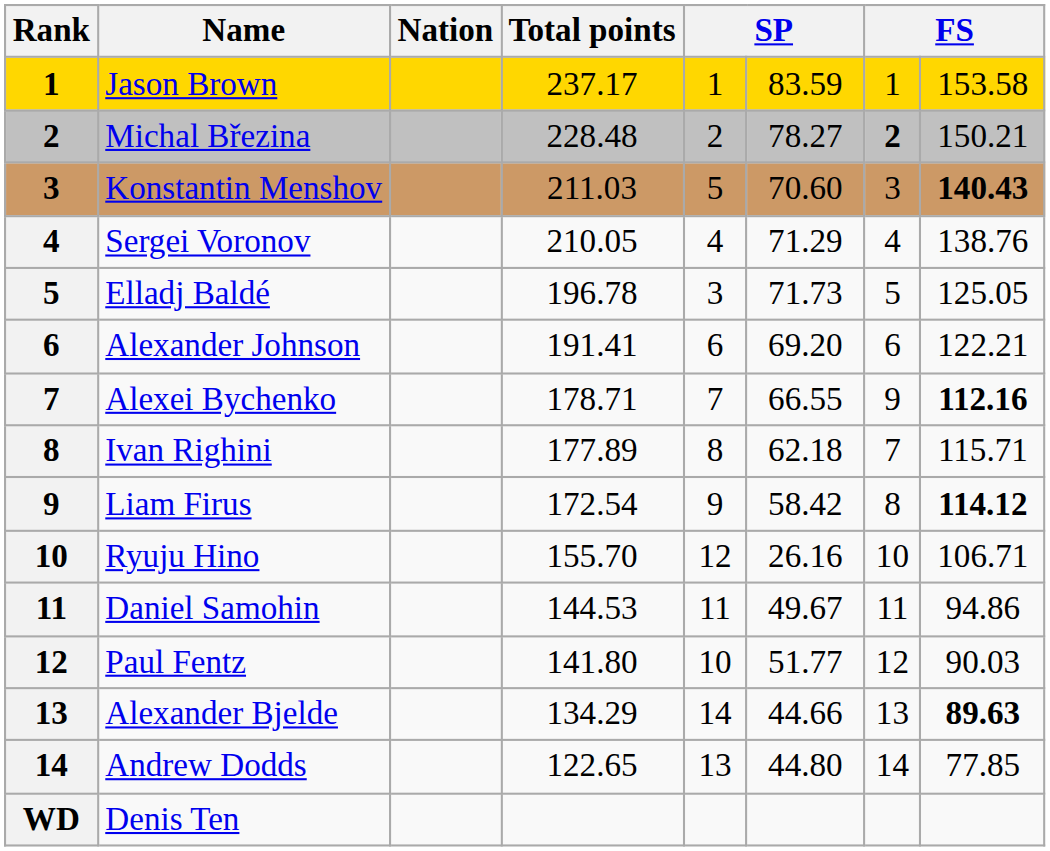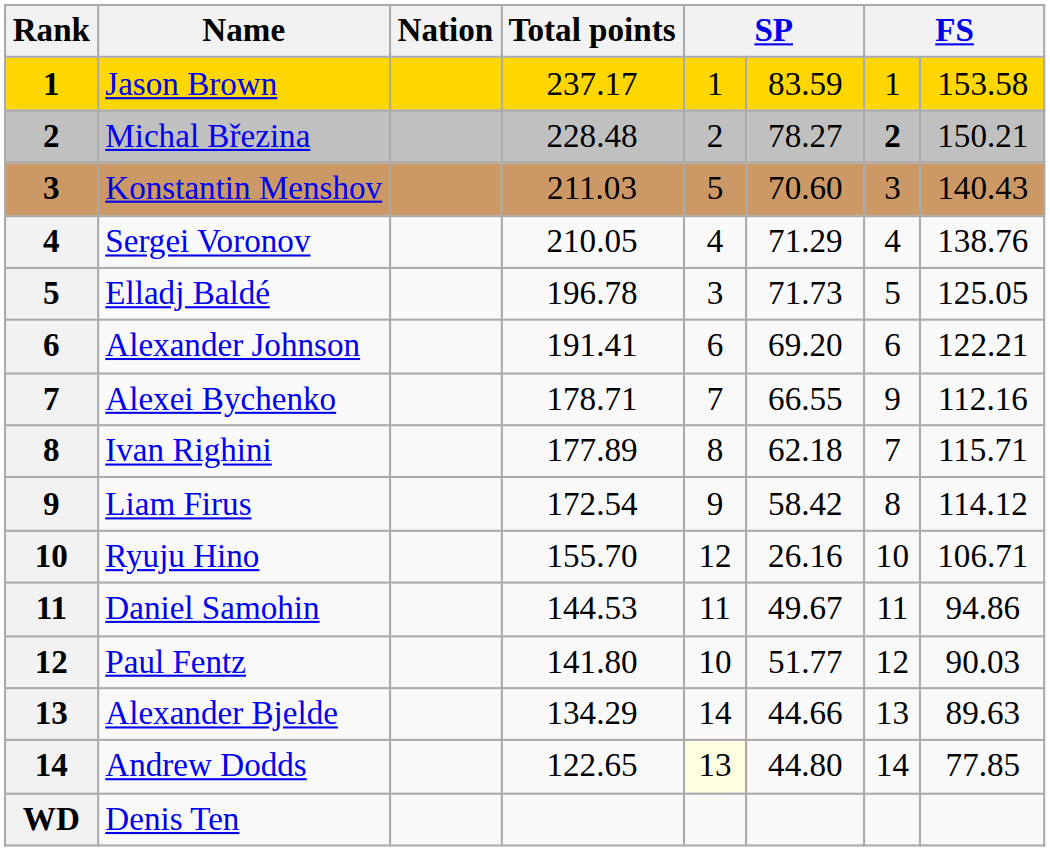(983, 188) bold -> (983, 188) normal
(983, 398) bold -> (983, 398) normal
(983, 503) bold -> (983, 503) normal
(983, 713) bold -> (983, 713) normal
(715, 766) no background -> (715, 766) lightyellow background
